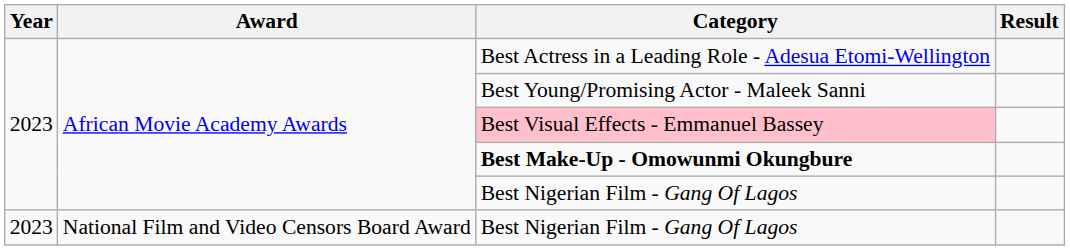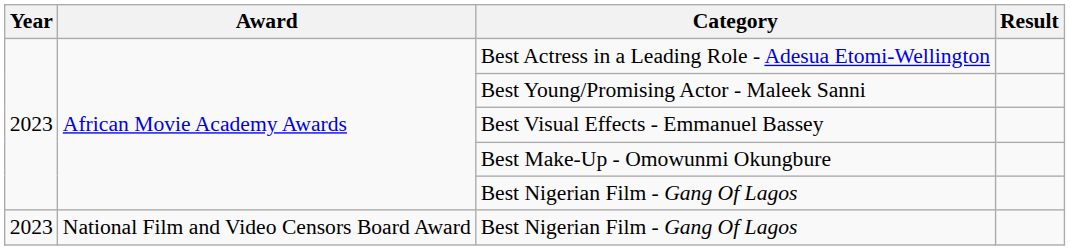(652, 124) pink background -> (652, 124) no background
(666, 158) bold -> (656, 158) normal
